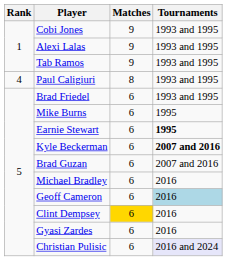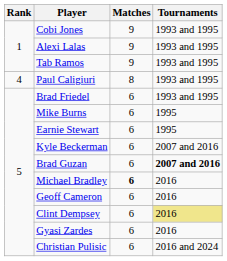(166, 130) bold -> (166, 130) normal
(188, 146) bold -> (187, 146) normal
(187, 163) normal -> (188, 163) bold
(131, 180) normal -> (131, 180) bold
(166, 197) lightblue background -> (166, 197) no background
(131, 213) gold background -> (131, 213) no background
(166, 213) no background -> (166, 213) khaki background
(187, 247) lavender background -> (187, 247) no background
